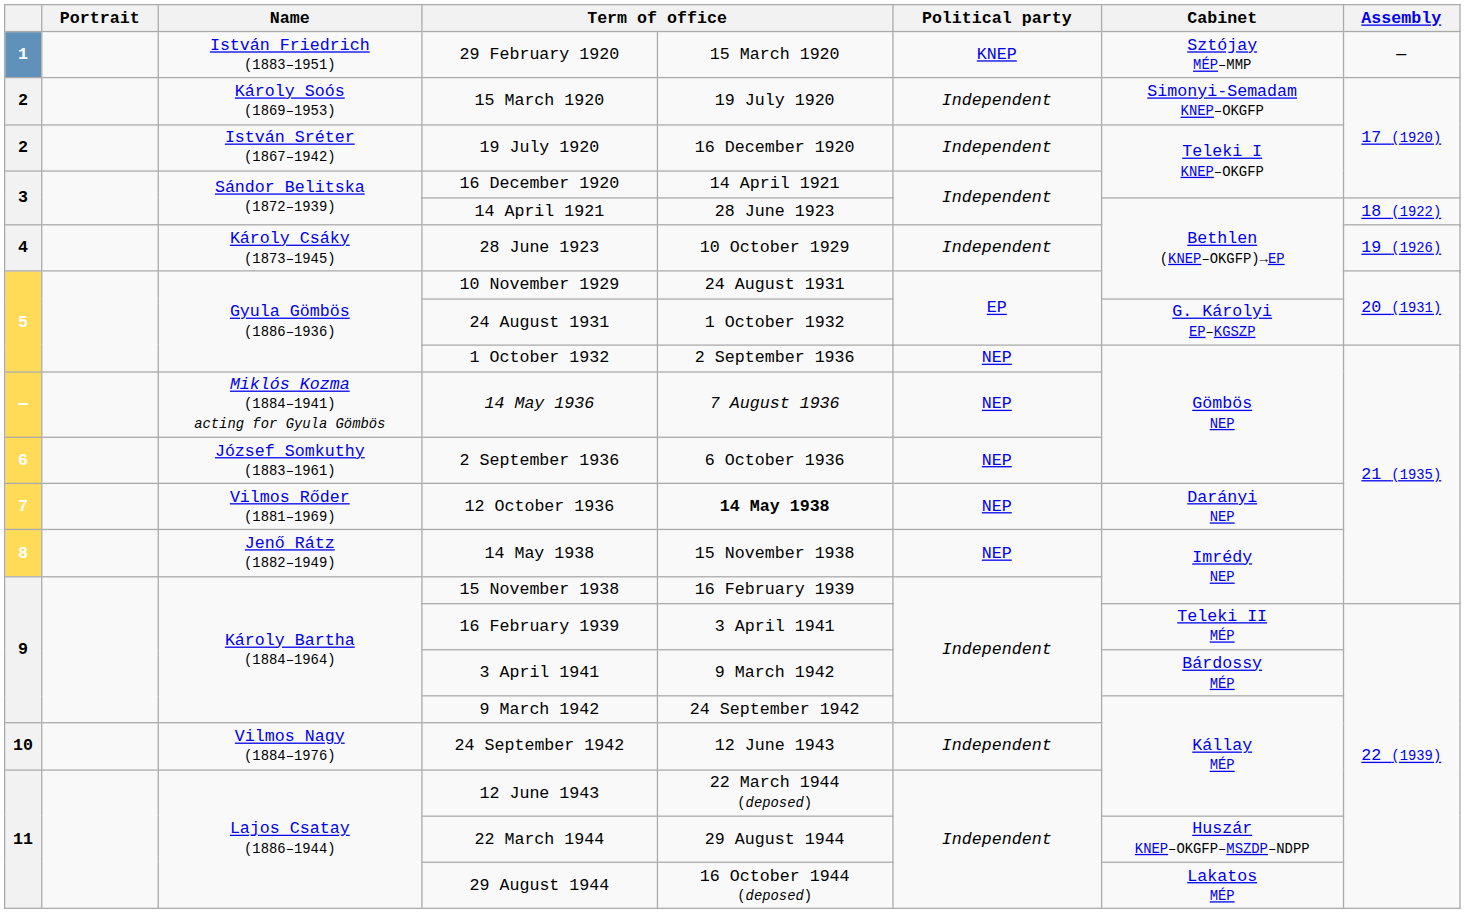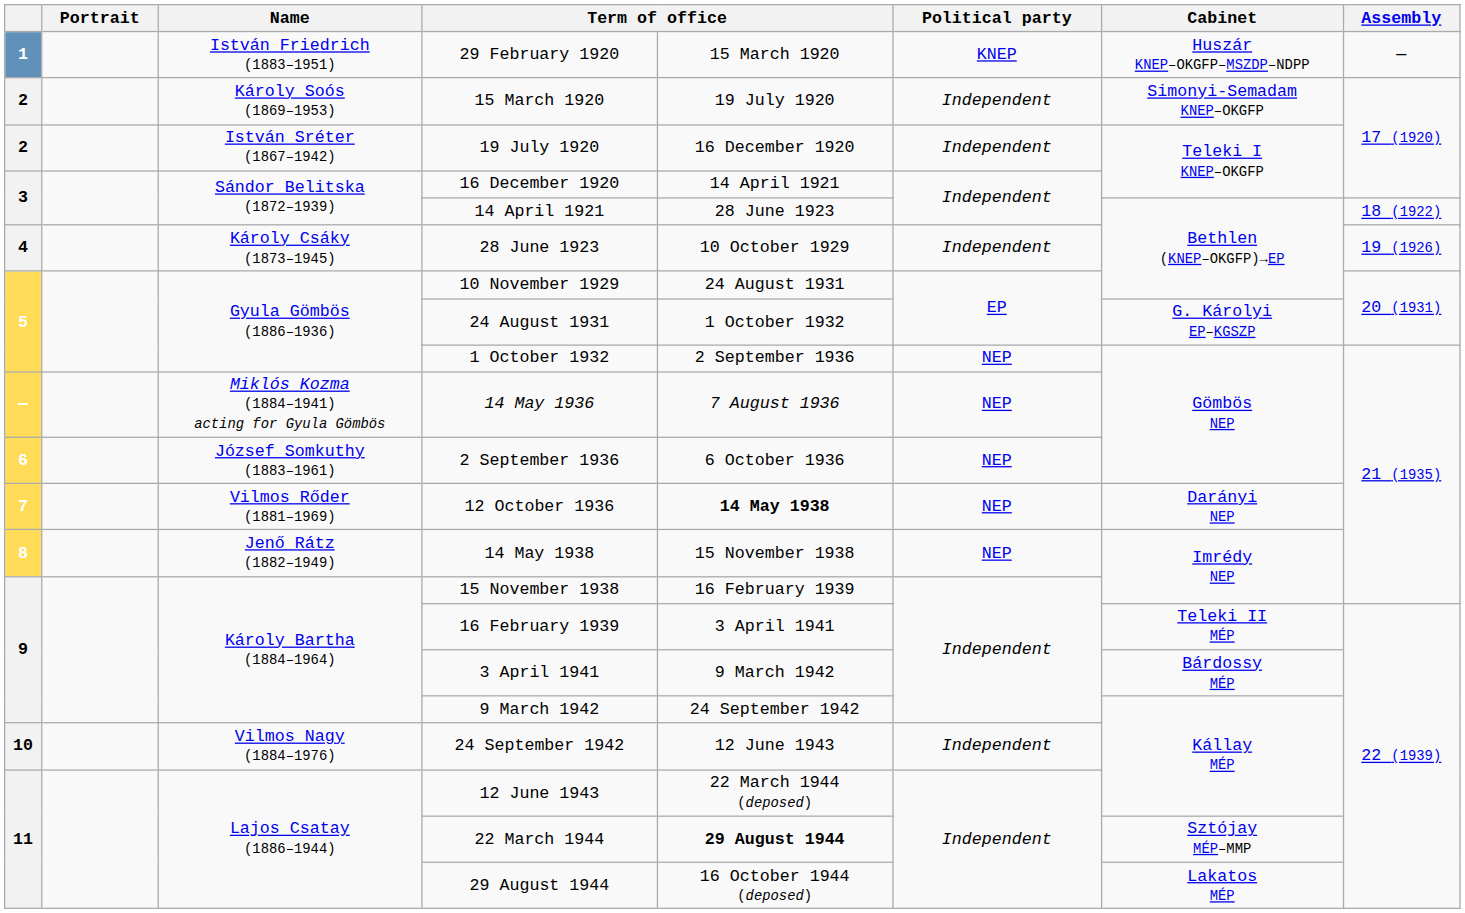(1222, 54) Sztójay MÉP–MMP -> (1222, 54) Huszár KNEP–OKGFP–MSZDP–NDPP
(775, 839) normal -> (775, 839) bold
(1222, 838) Huszár KNEP–OKGFP–MSZDP–NDPP -> (1222, 838) Sztójay MÉP–MMP
